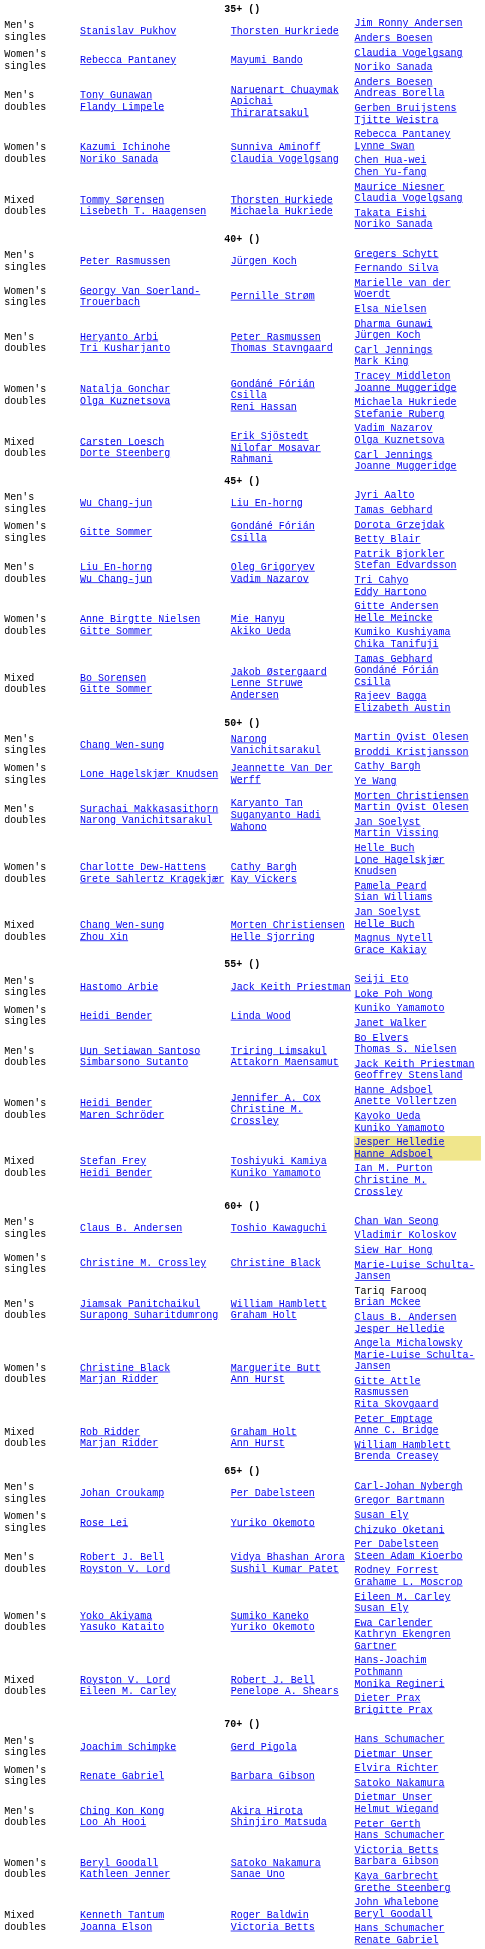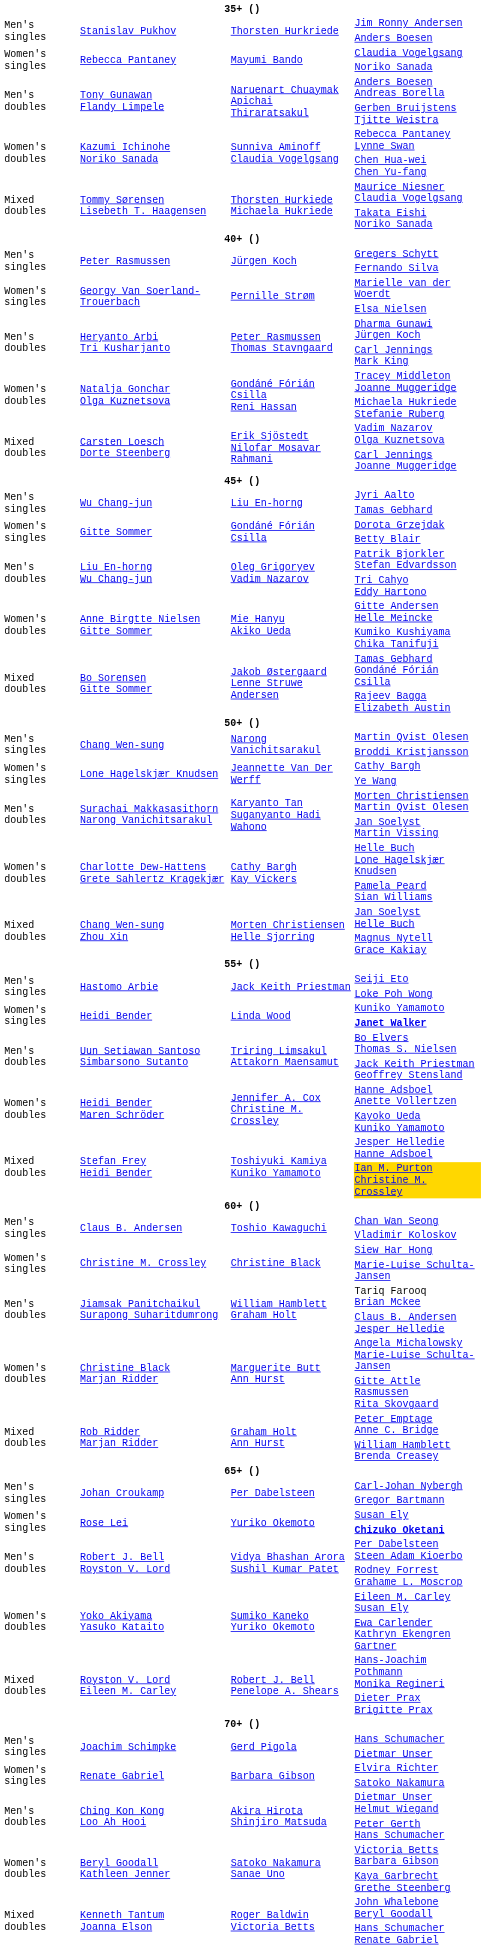(391, 1023) normal -> (391, 1023) bold
(400, 1148) khaki background -> (400, 1148) no background
(394, 1180) no background -> (394, 1180) gold background
(400, 1530) normal -> (400, 1530) bold
